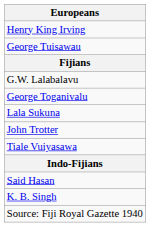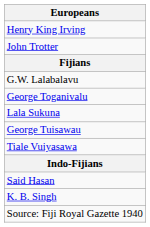(44, 46) George Tuisawau -> (32, 46) John Trotter
(32, 130) John Trotter -> (44, 130) George Tuisawau
